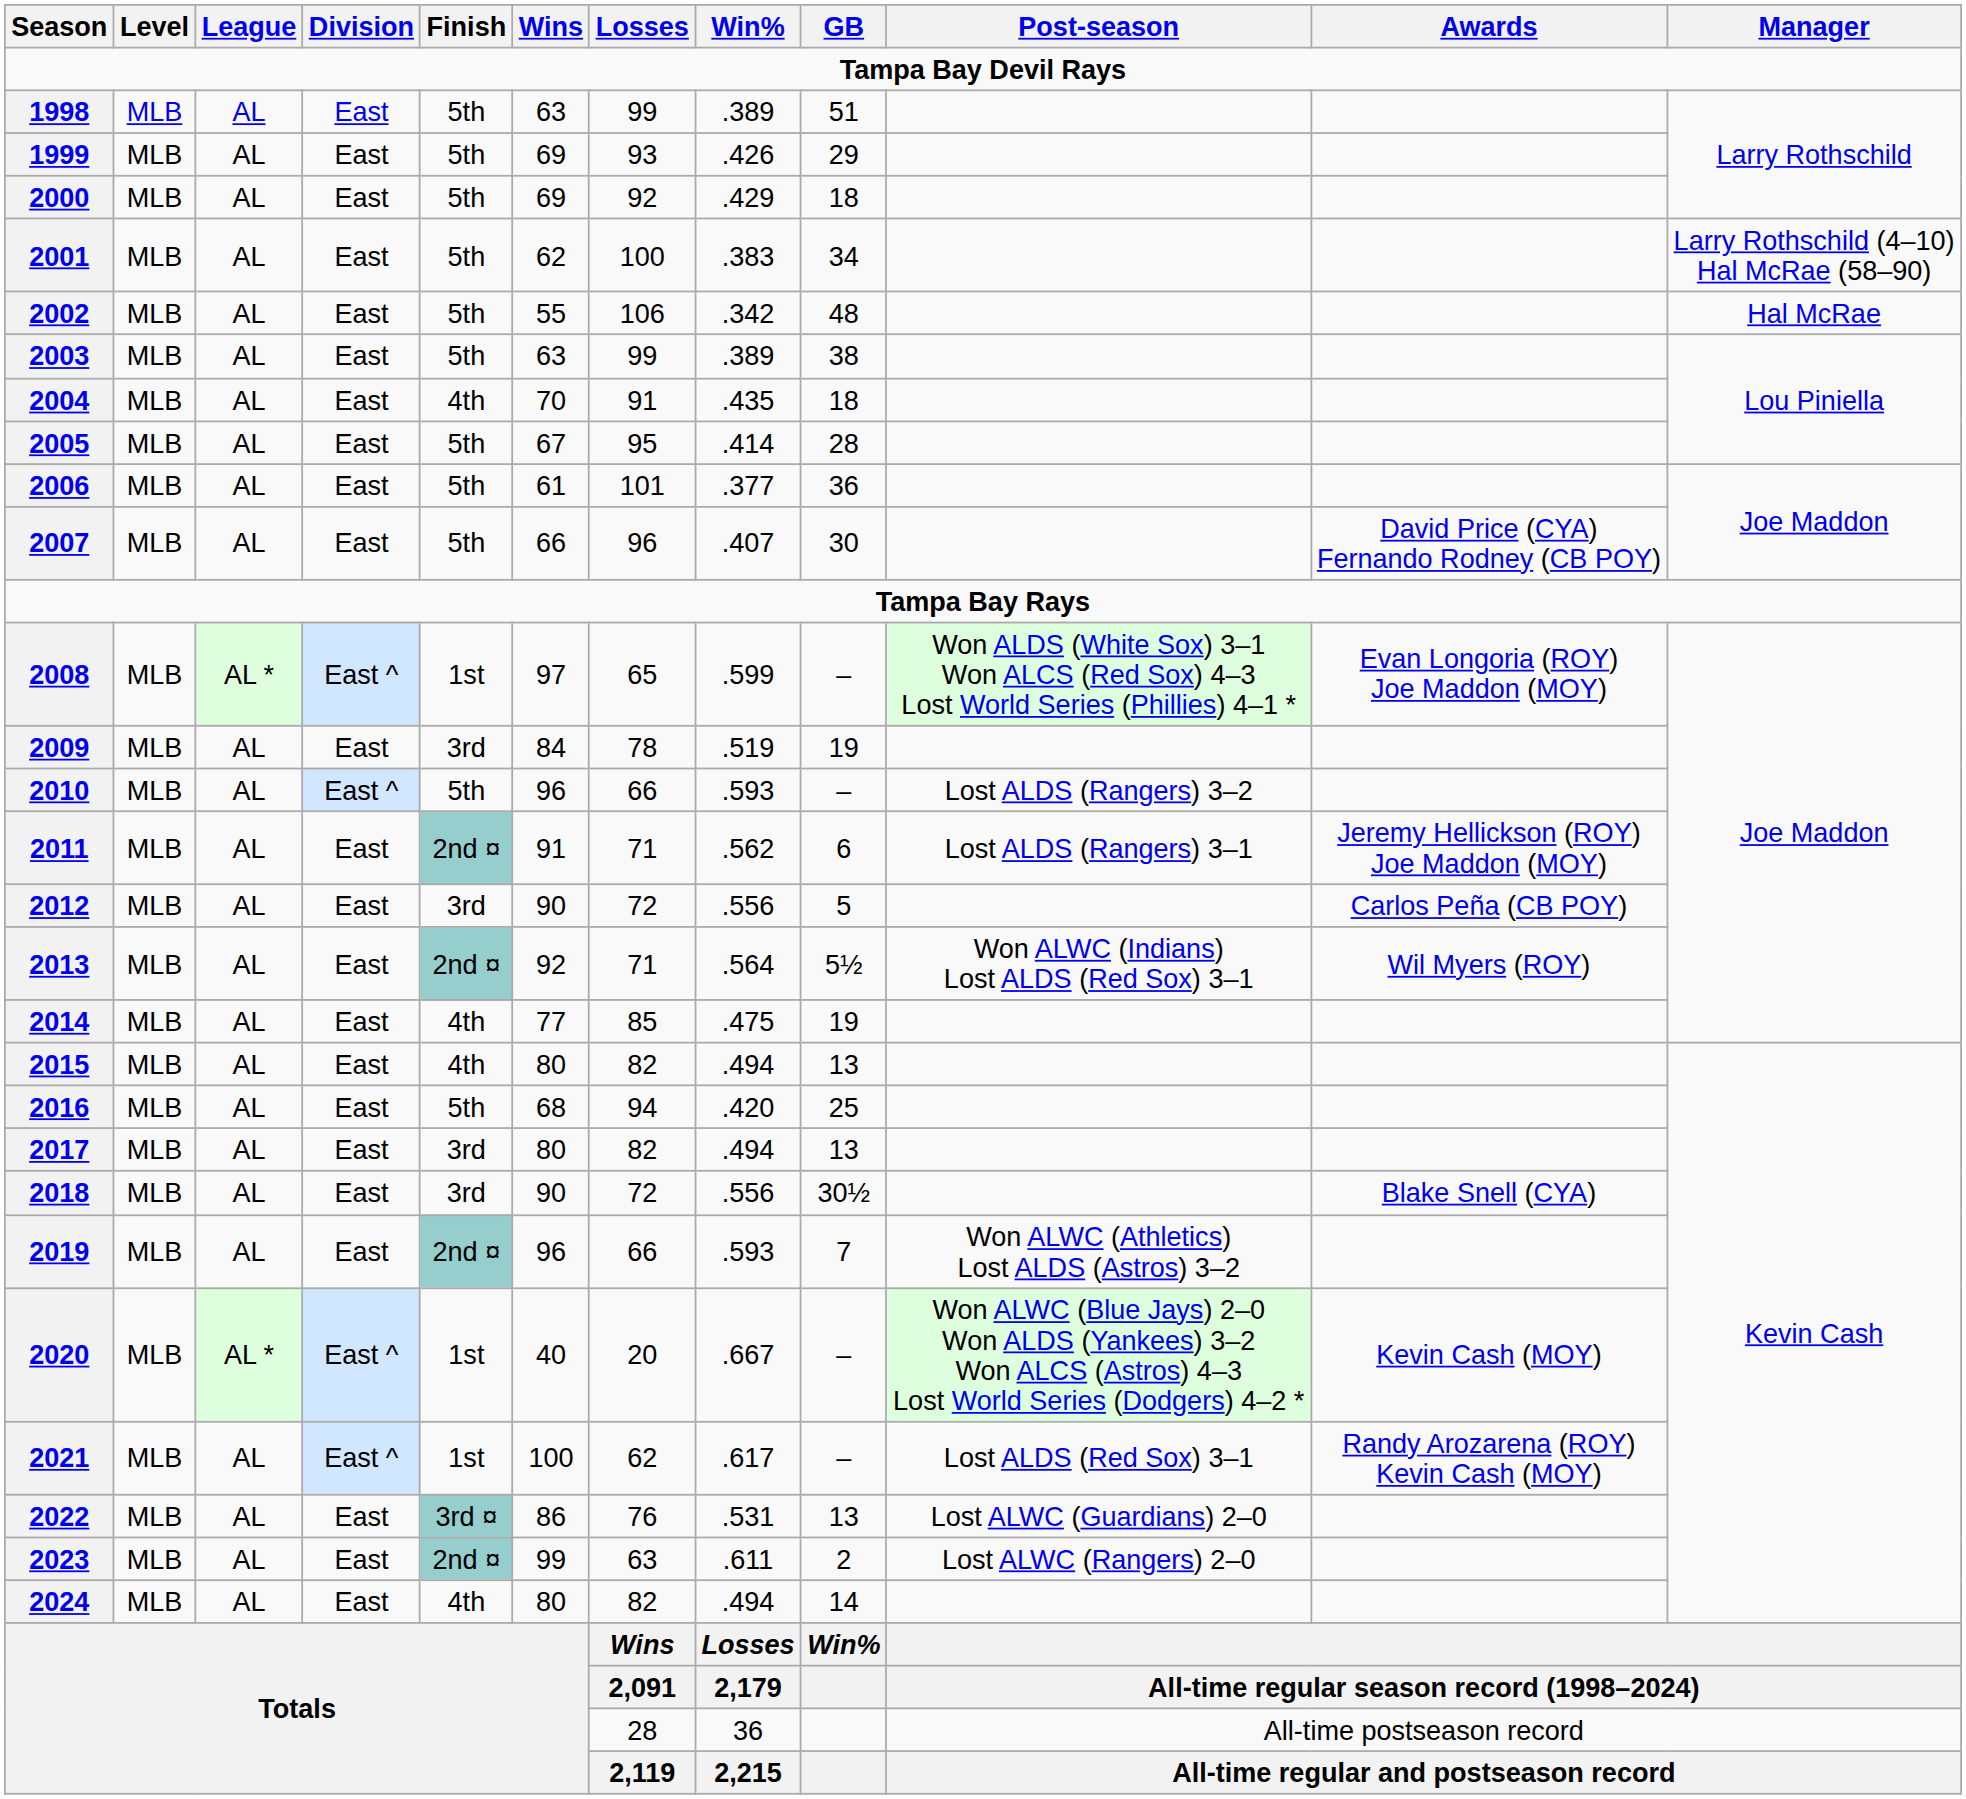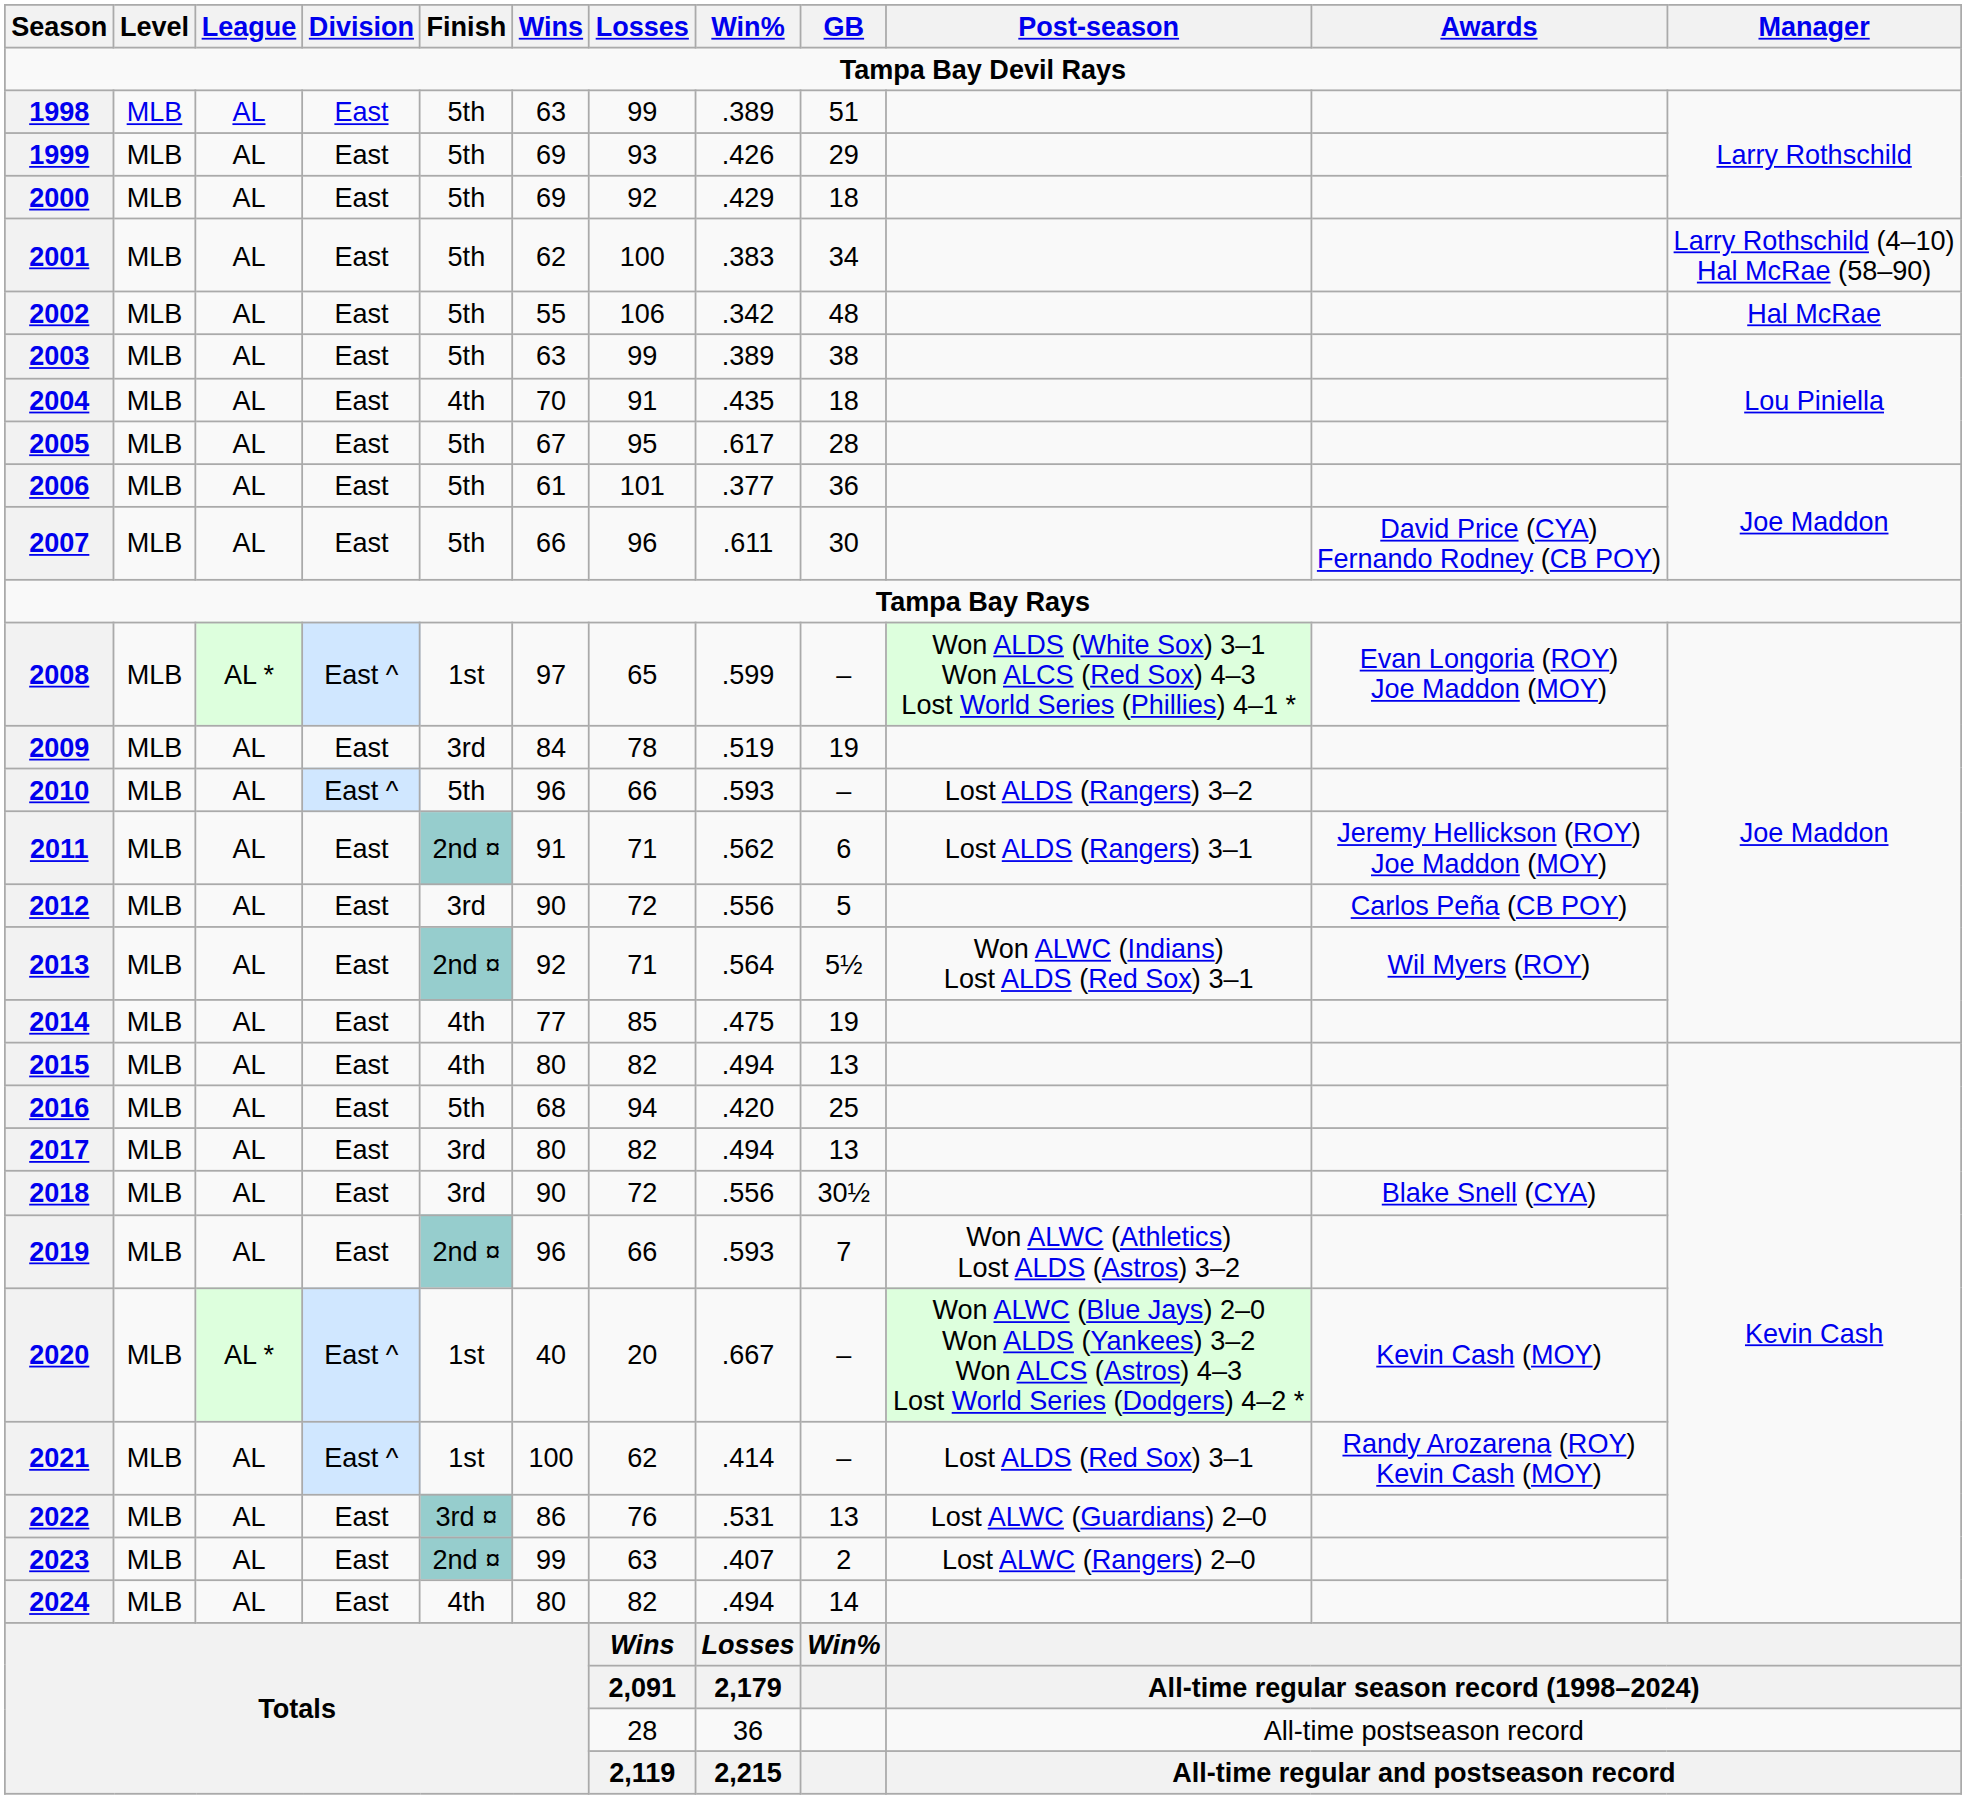(748, 442) .414 -> (748, 442) .617
(748, 543) .407 -> (748, 543) .611
(748, 1458) .617 -> (748, 1458) .414
(748, 1559) .611 -> (748, 1559) .407
